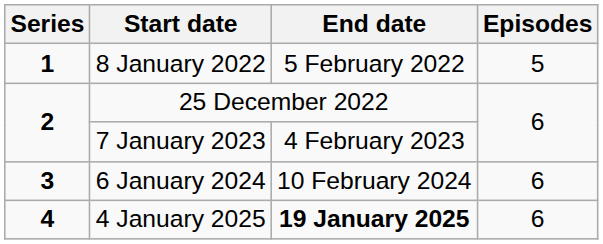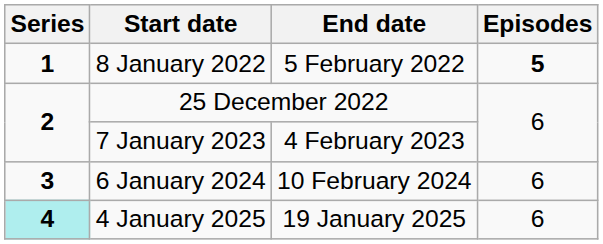(538, 63) normal -> (538, 63) bold
(47, 219) no background -> (47, 219) paleturquoise background
(374, 219) bold -> (374, 219) normal
